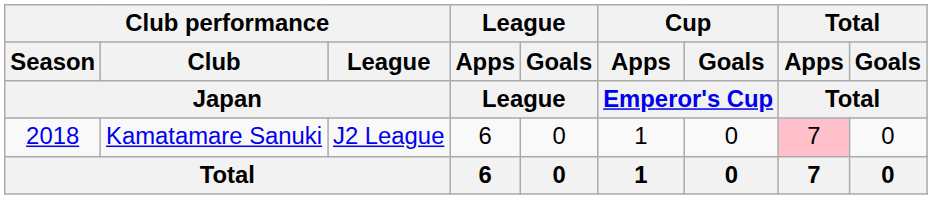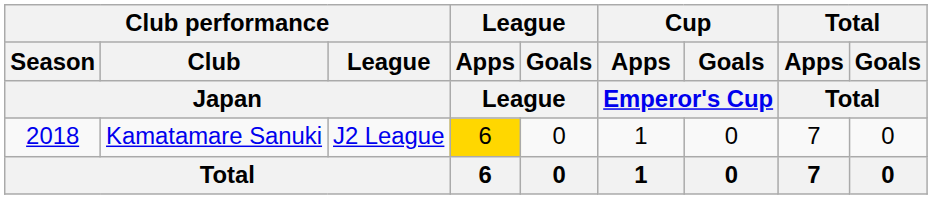(485, 136) no background -> (485, 136) gold background
(814, 136) pink background -> (814, 136) no background
